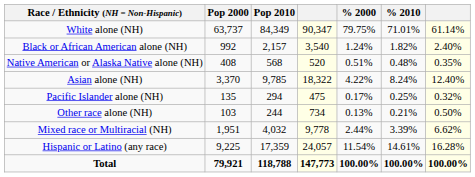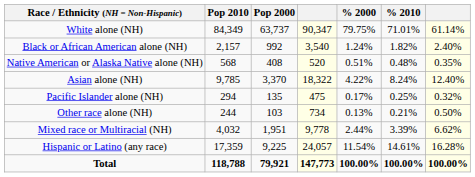columns swapped: (228, 12) <-> (274, 12)
